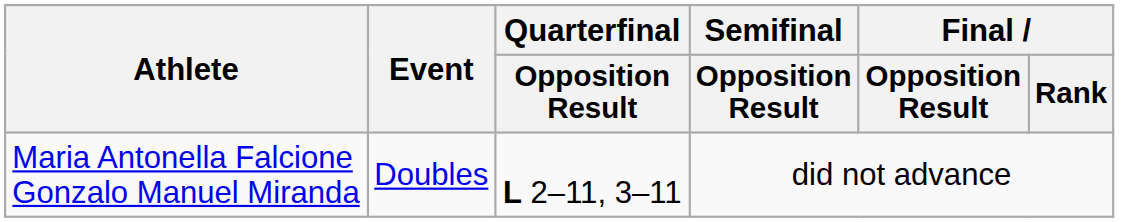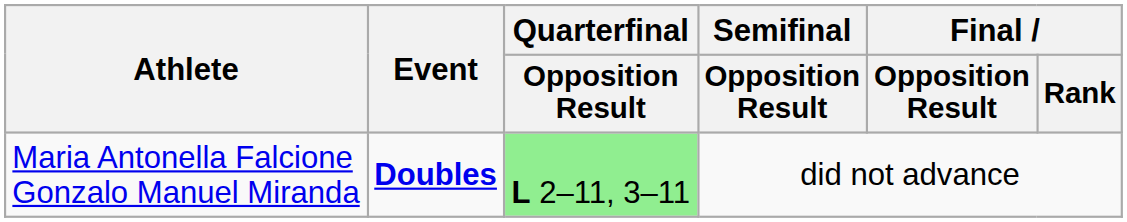(431, 175) normal -> (436, 175) bold
(592, 193) no background -> (601, 193) lightgreen background
